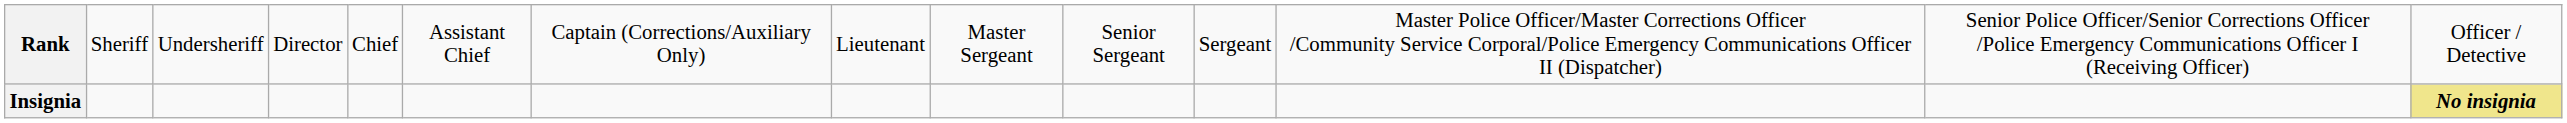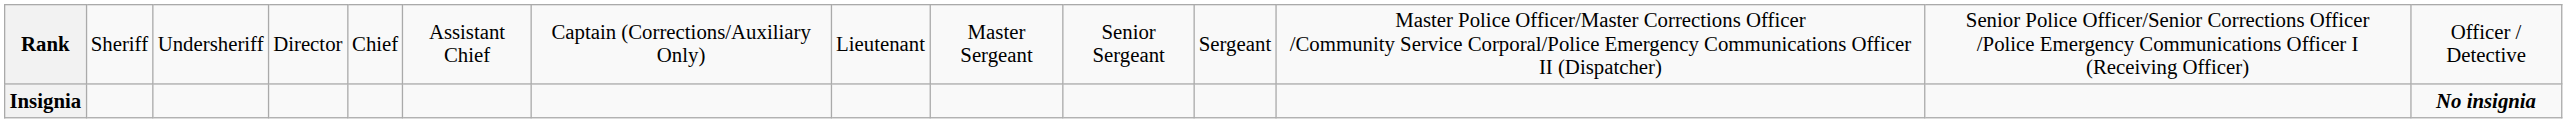(2486, 100) khaki background -> (2486, 100) no background
